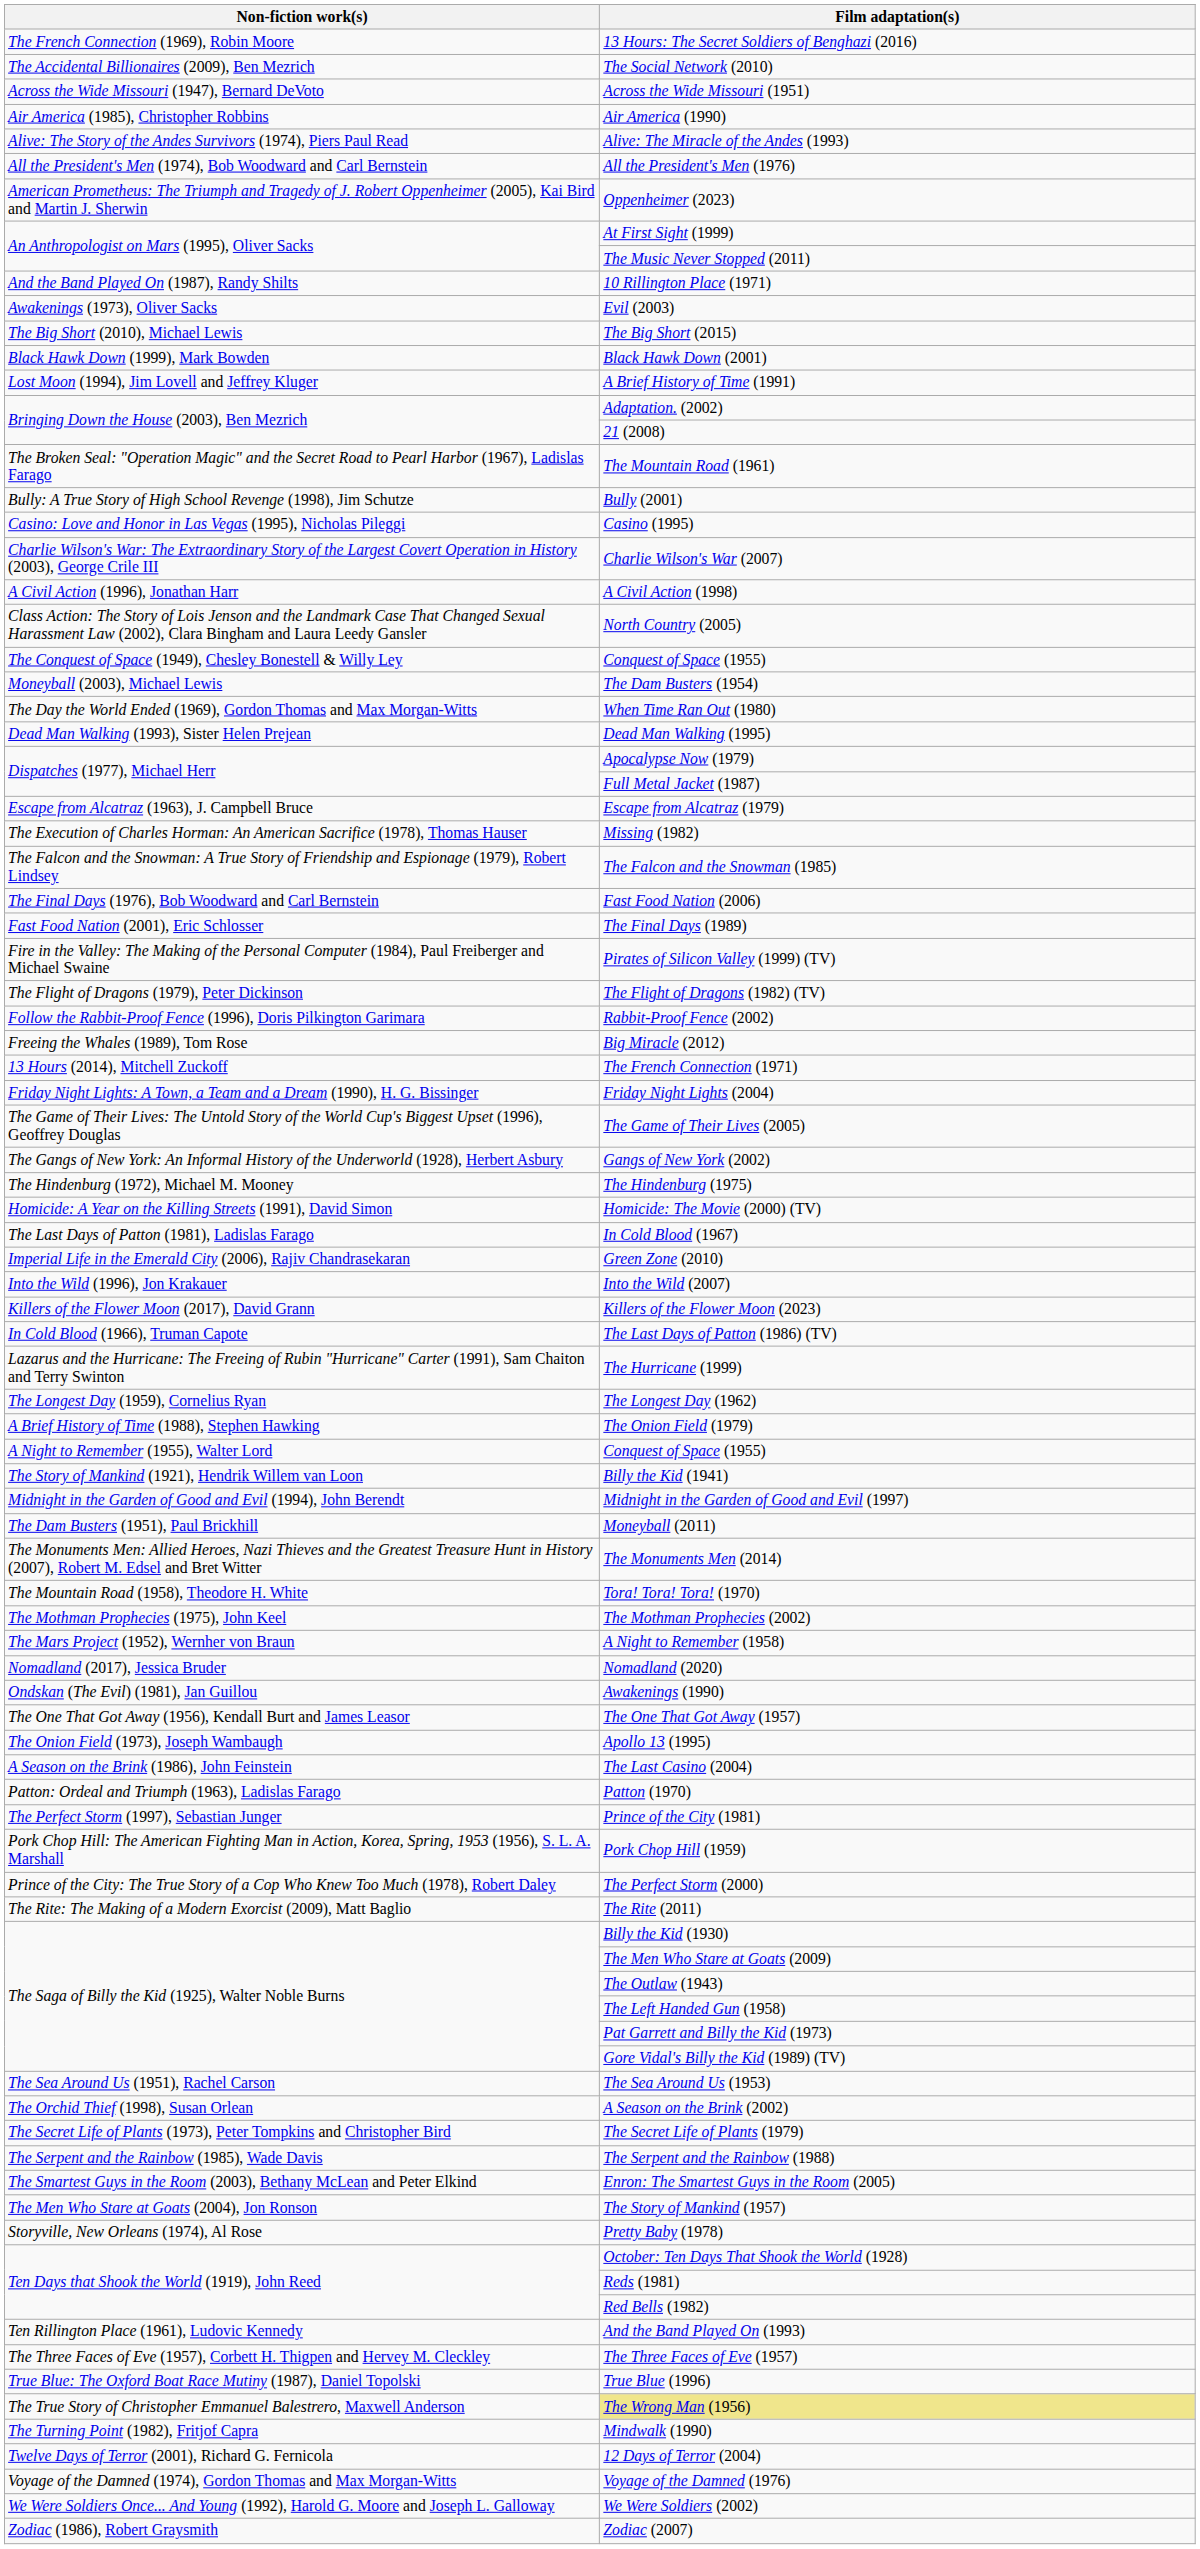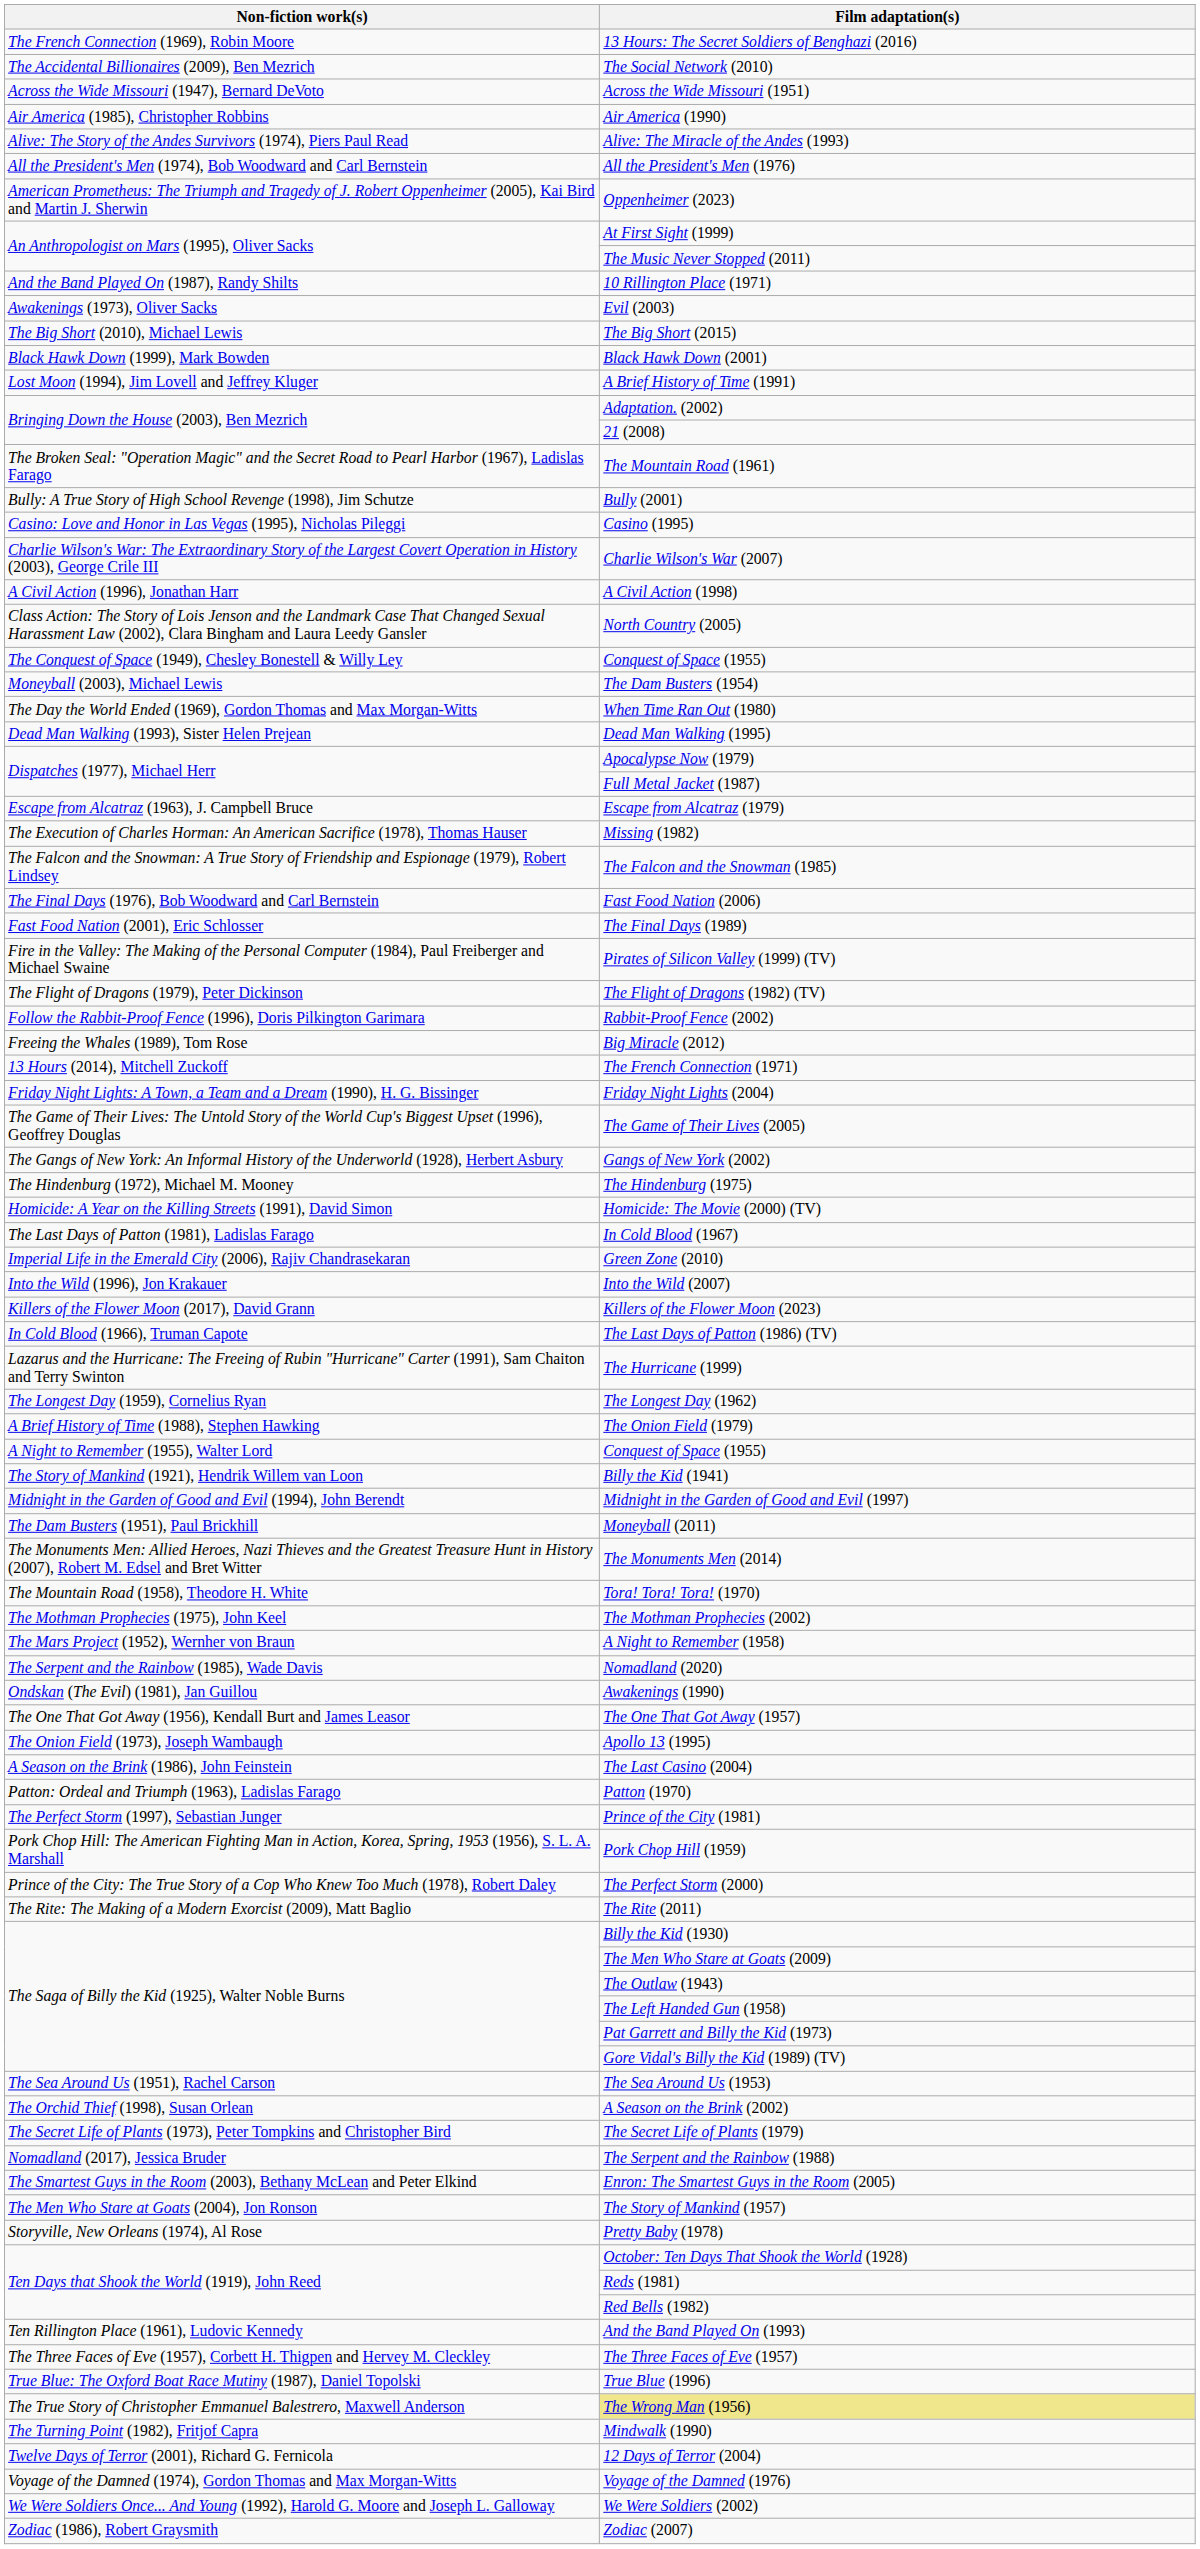(117, 1667) Nomadland (2017), Jessica Bruder -> (165, 1667) The Serpent and the Rainbow (1985), Wade Davis
(165, 2157) The Serpent and the Rainbow (1985), Wade Davis -> (117, 2157) Nomadland (2017), Jessica Bruder
